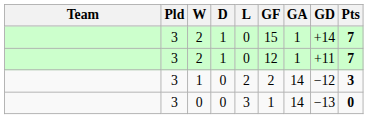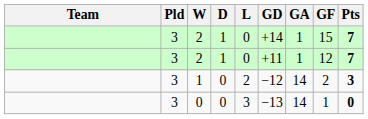columns swapped: (271, 15) <-> (324, 15)
